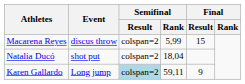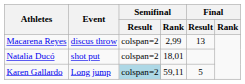(173, 42) 5,99 -> (173, 42) 2,99
(201, 42) 15 -> (201, 42) 13
(173, 57) 18,04 -> (173, 57) 18,01
(201, 72) 9 -> (201, 72) 5
